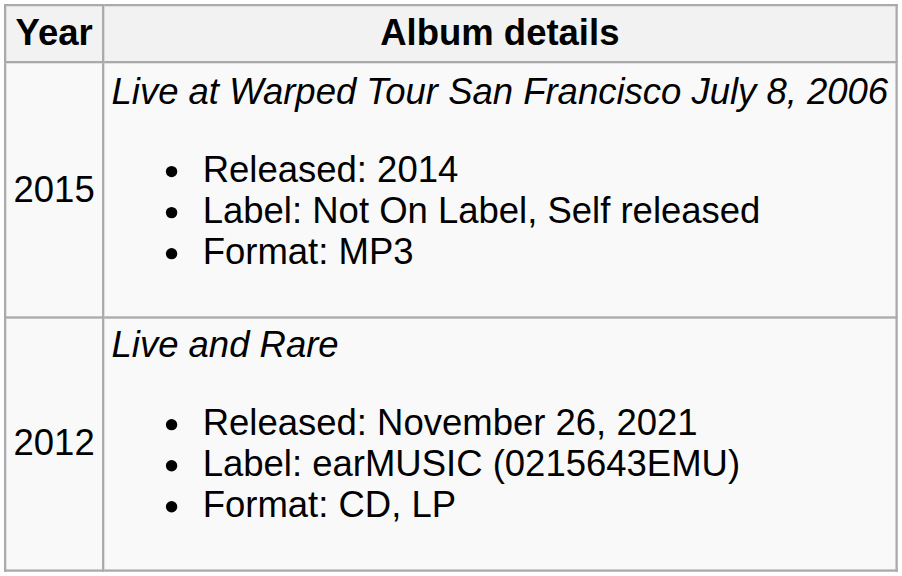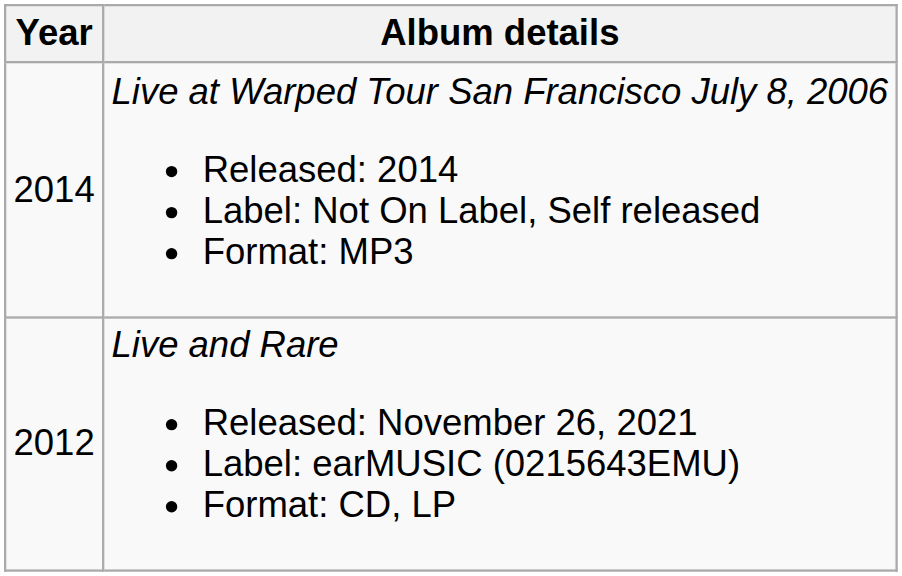(54, 189) 2015 -> (54, 189) 2014
